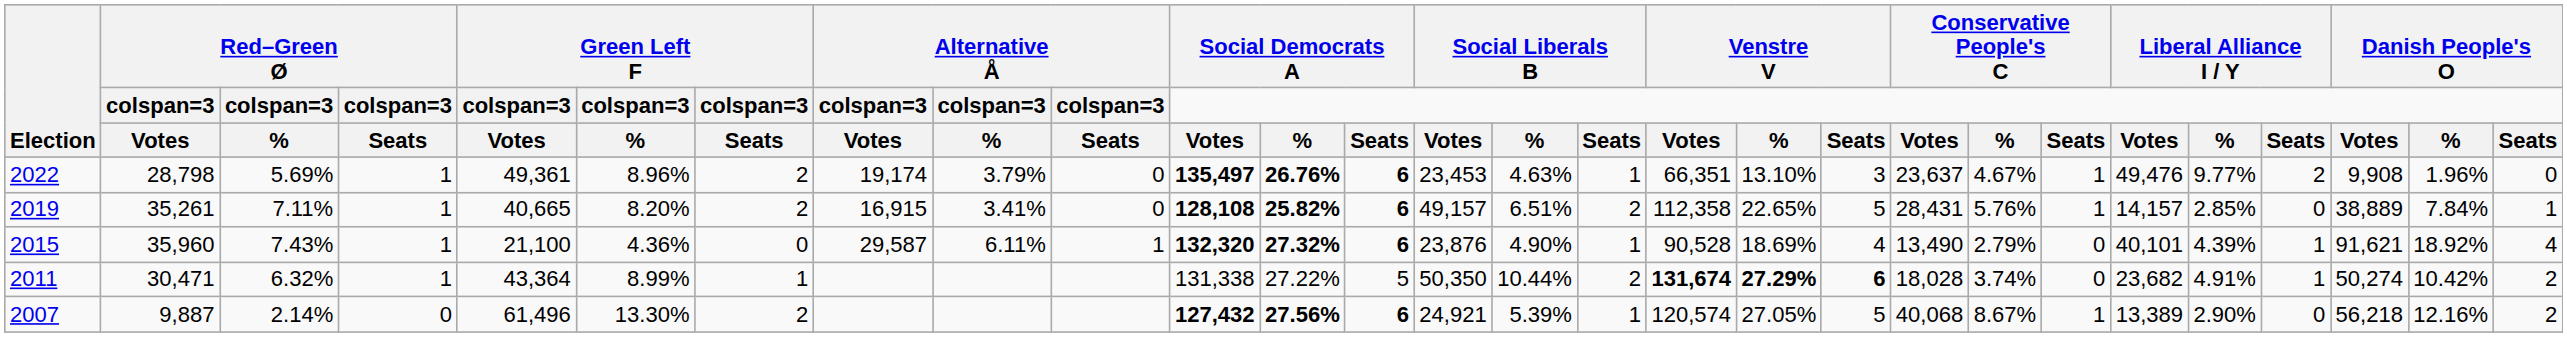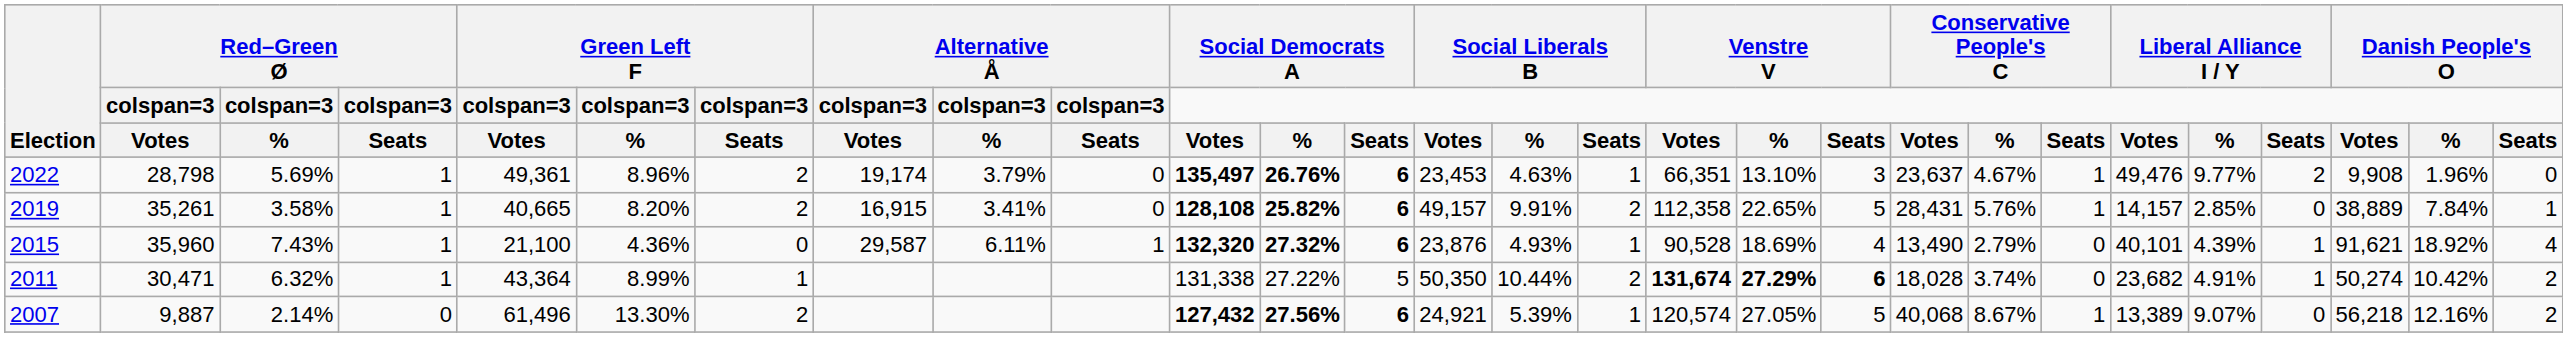(303, 209) 7.11% -> (302, 209) 3.58%
(1541, 209) 6.51% -> (1541, 209) 9.91%
(1541, 244) 4.90% -> (1541, 244) 4.93%
(2225, 313) 2.90% -> (2225, 313) 9.07%
